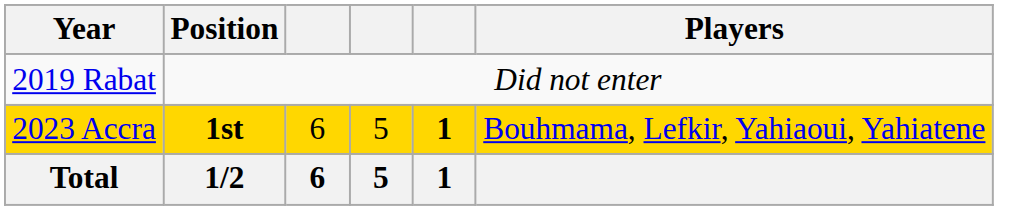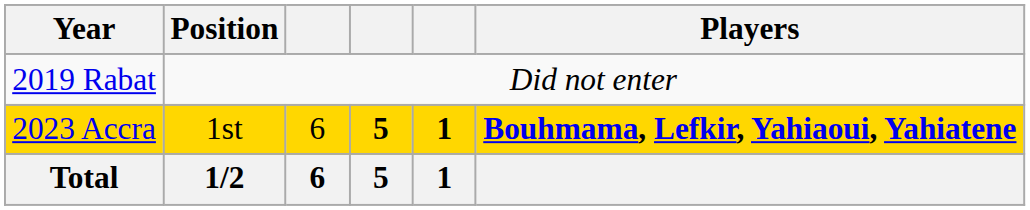(224, 128) bold -> (224, 128) normal
(381, 128) normal -> (381, 128) bold
(734, 128) normal -> (750, 128) bold
